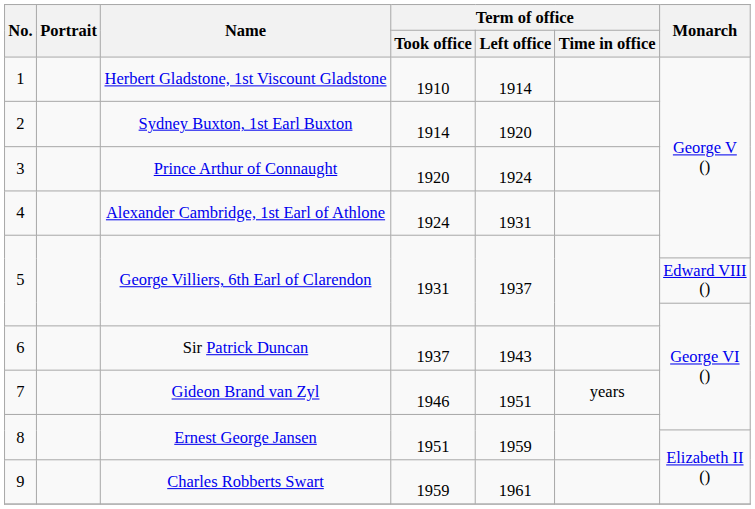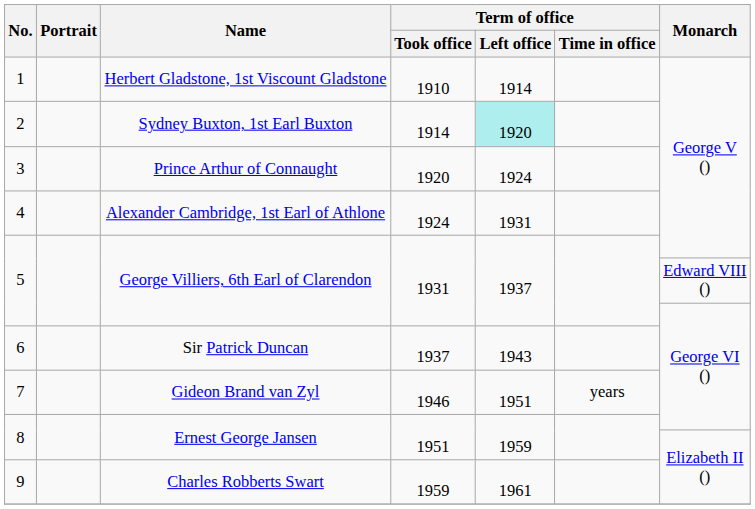(515, 133) no background -> (515, 133) paleturquoise background
